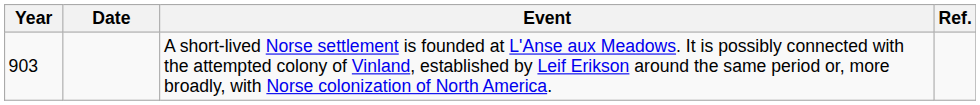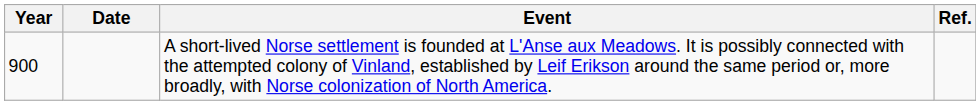(23, 66) 903 -> (23, 66) 900
